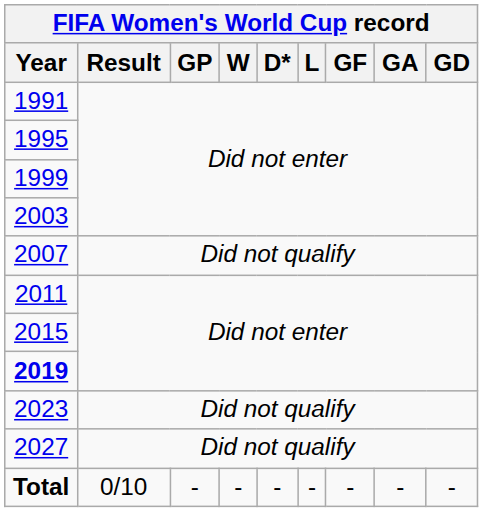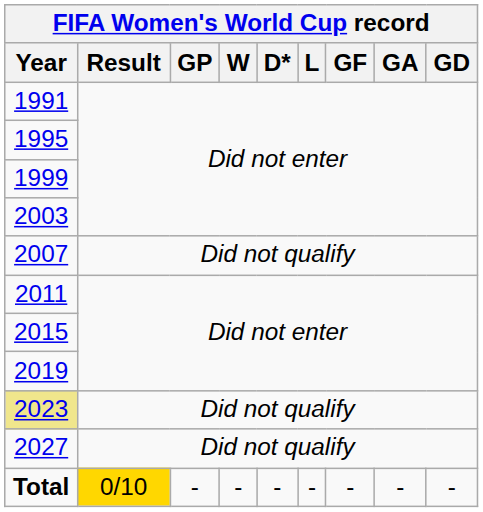(41, 370) bold -> (41, 370) normal
(41, 409) no background -> (41, 409) khaki background
(124, 486) no background -> (124, 486) gold background
